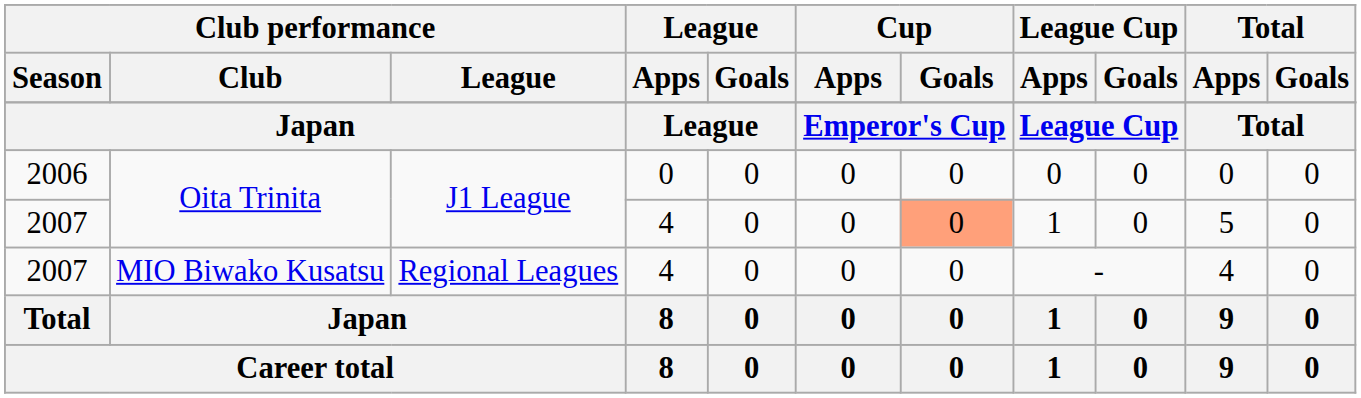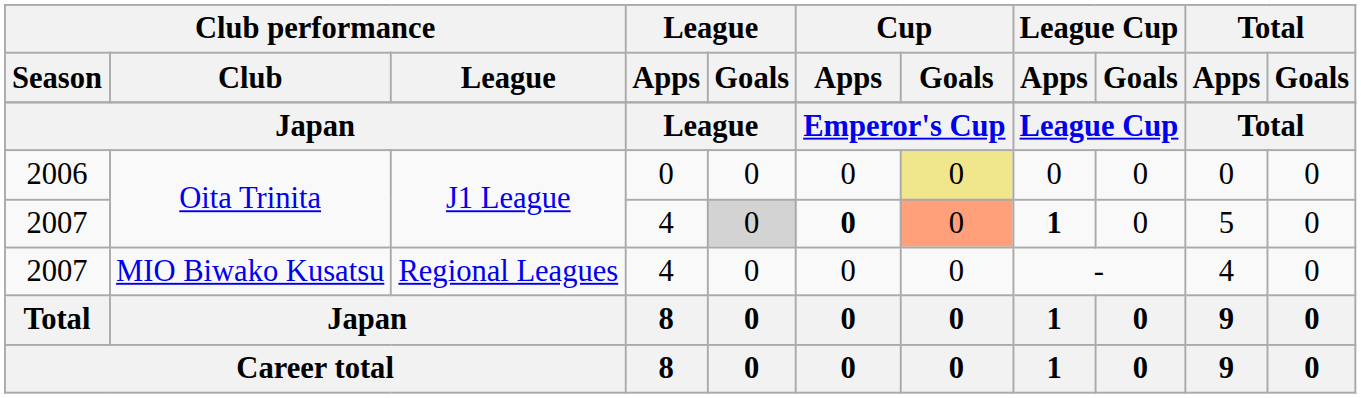(956, 174) no background -> (956, 174) khaki background
(752, 222) no background -> (752, 222) lightgrey background
(848, 222) normal -> (848, 222) bold
(1054, 222) normal -> (1054, 222) bold
